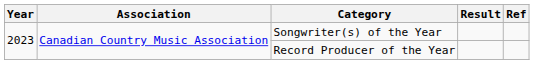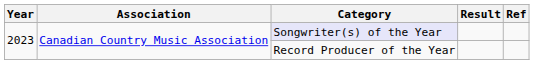(358, 32) no background -> (358, 32) lavender background
